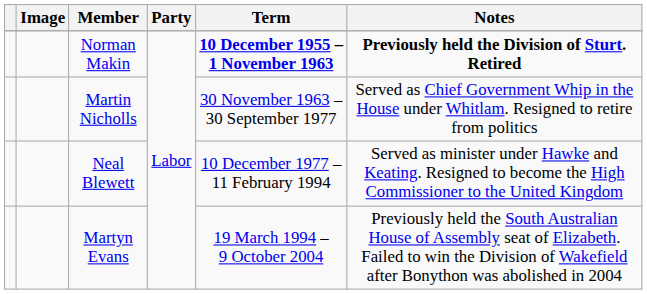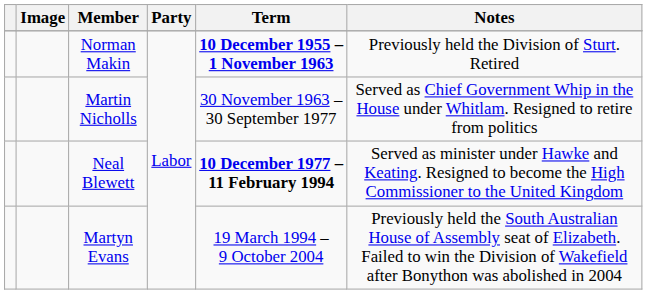(494, 53) bold -> (494, 53) normal
(271, 173) normal -> (271, 173) bold
